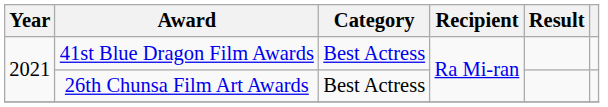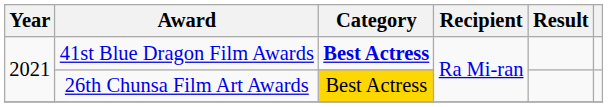(374, 53) normal -> (376, 53) bold
(374, 85) no background -> (376, 85) gold background
